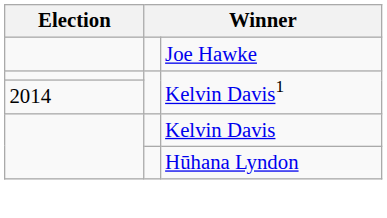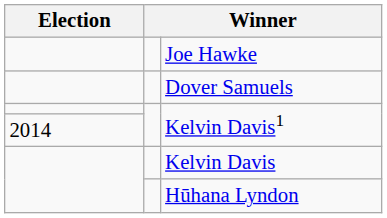+ row: (74, 87)
